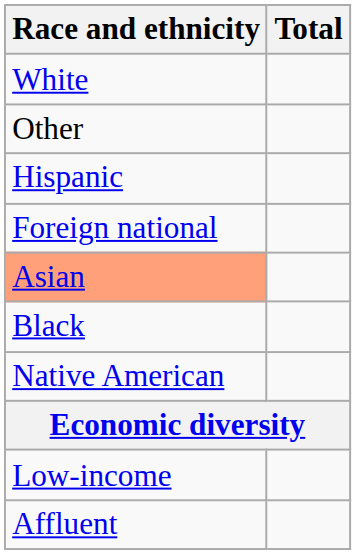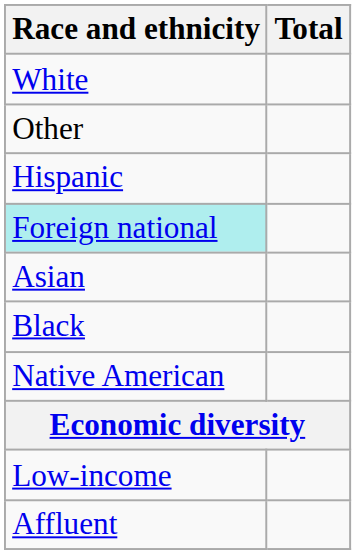(115, 227) no background -> (115, 227) paleturquoise background
(49, 276) lightsalmon background -> (49, 276) no background
